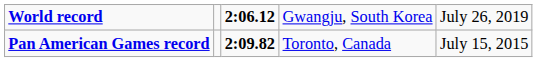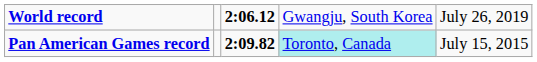(337, 43) no background -> (337, 43) paleturquoise background
